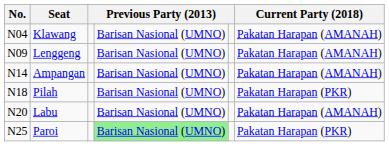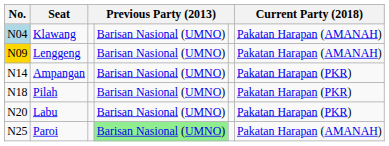(17, 34) no background -> (17, 34) lightblue background
(17, 53) no background -> (17, 53) gold background
(309, 73) Pakatan Harapan (AMANAH) -> (294, 73) Pakatan Harapan (PKR)
(309, 112) Pakatan Harapan (AMANAH) -> (294, 112) Pakatan Harapan (PKR)
(294, 131) Pakatan Harapan (PKR) -> (309, 131) Pakatan Harapan (AMANAH)
